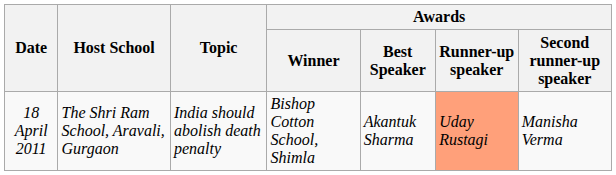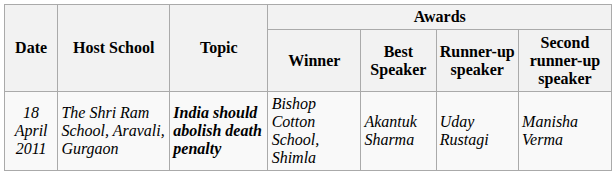(217, 130) normal -> (218, 130) bold
(464, 130) lightsalmon background -> (464, 130) no background
